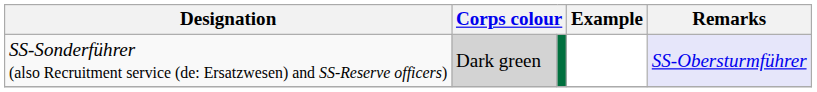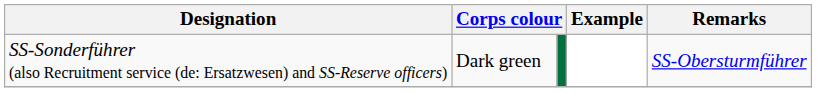(499, 60) lightgrey background -> (499, 60) no background
(729, 60) lavender background -> (729, 60) no background
